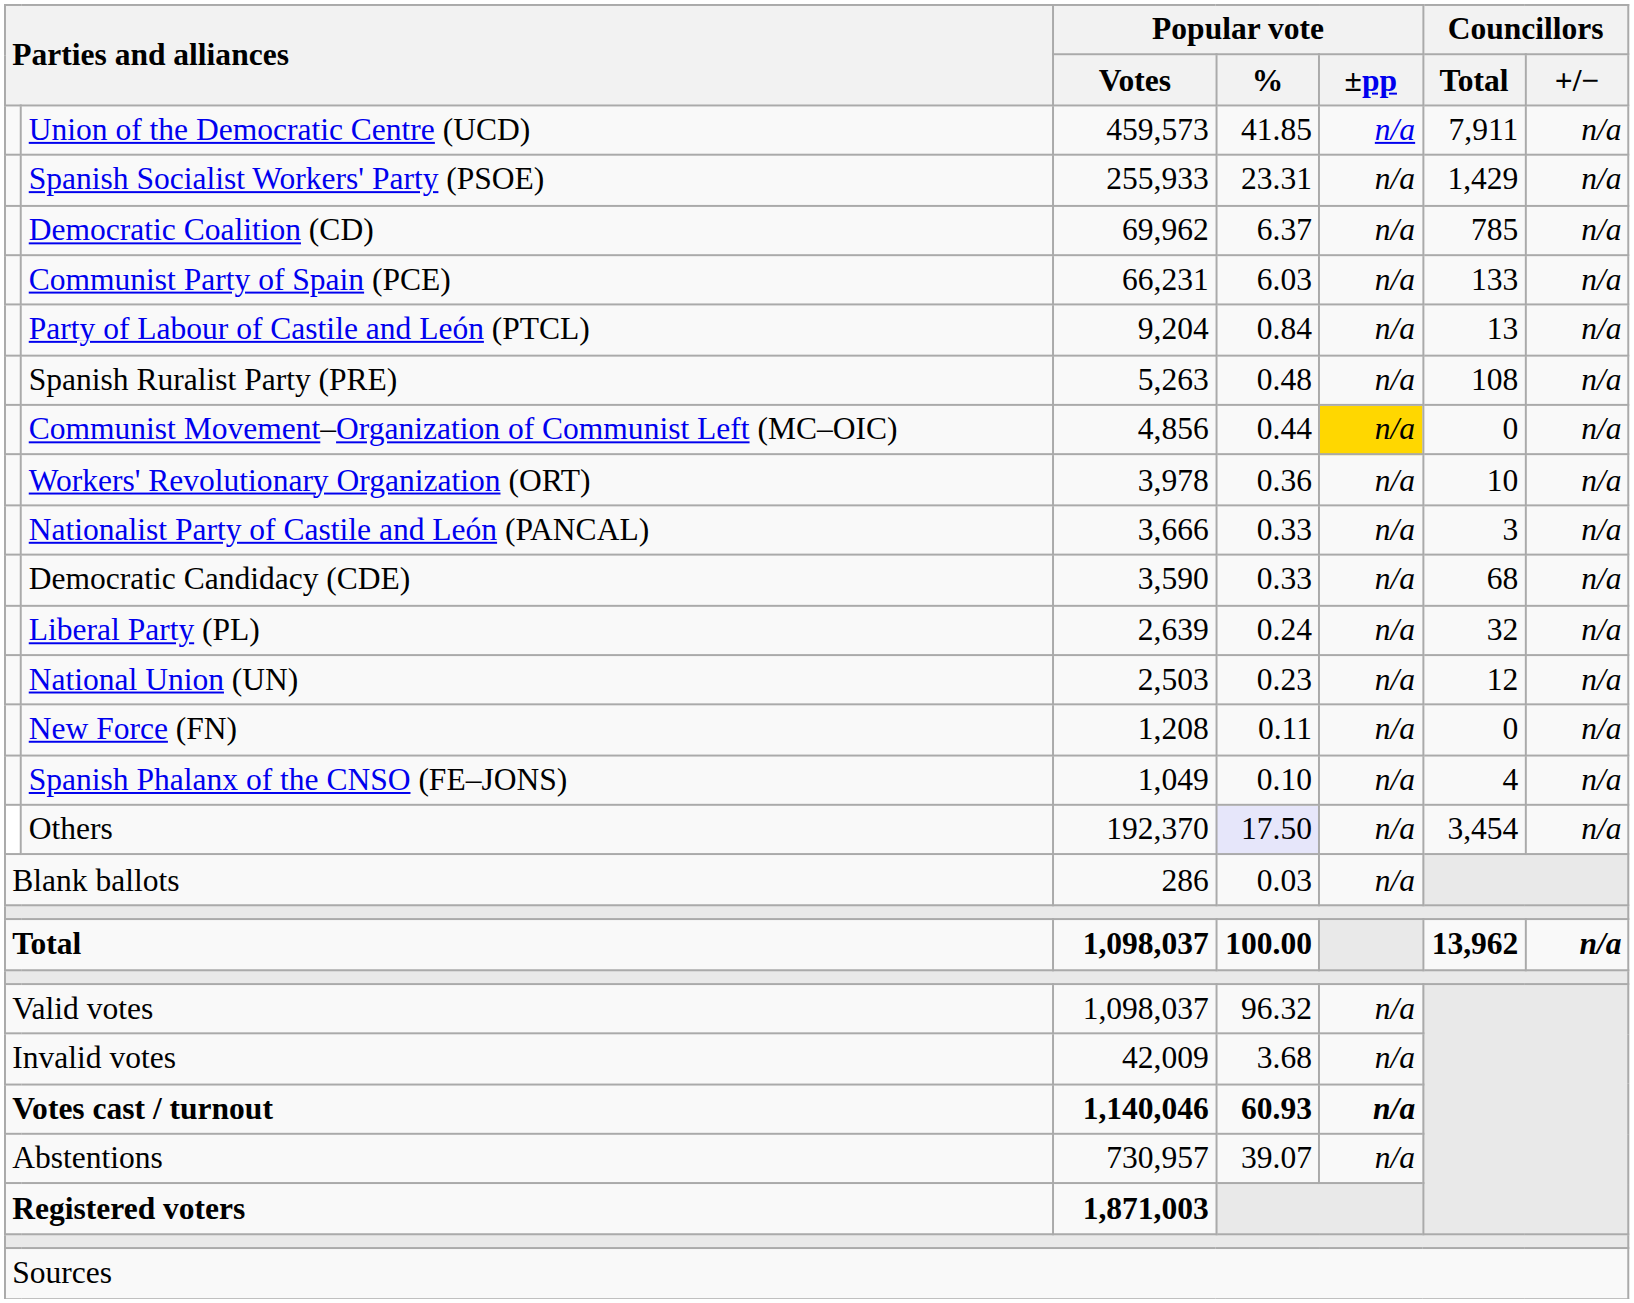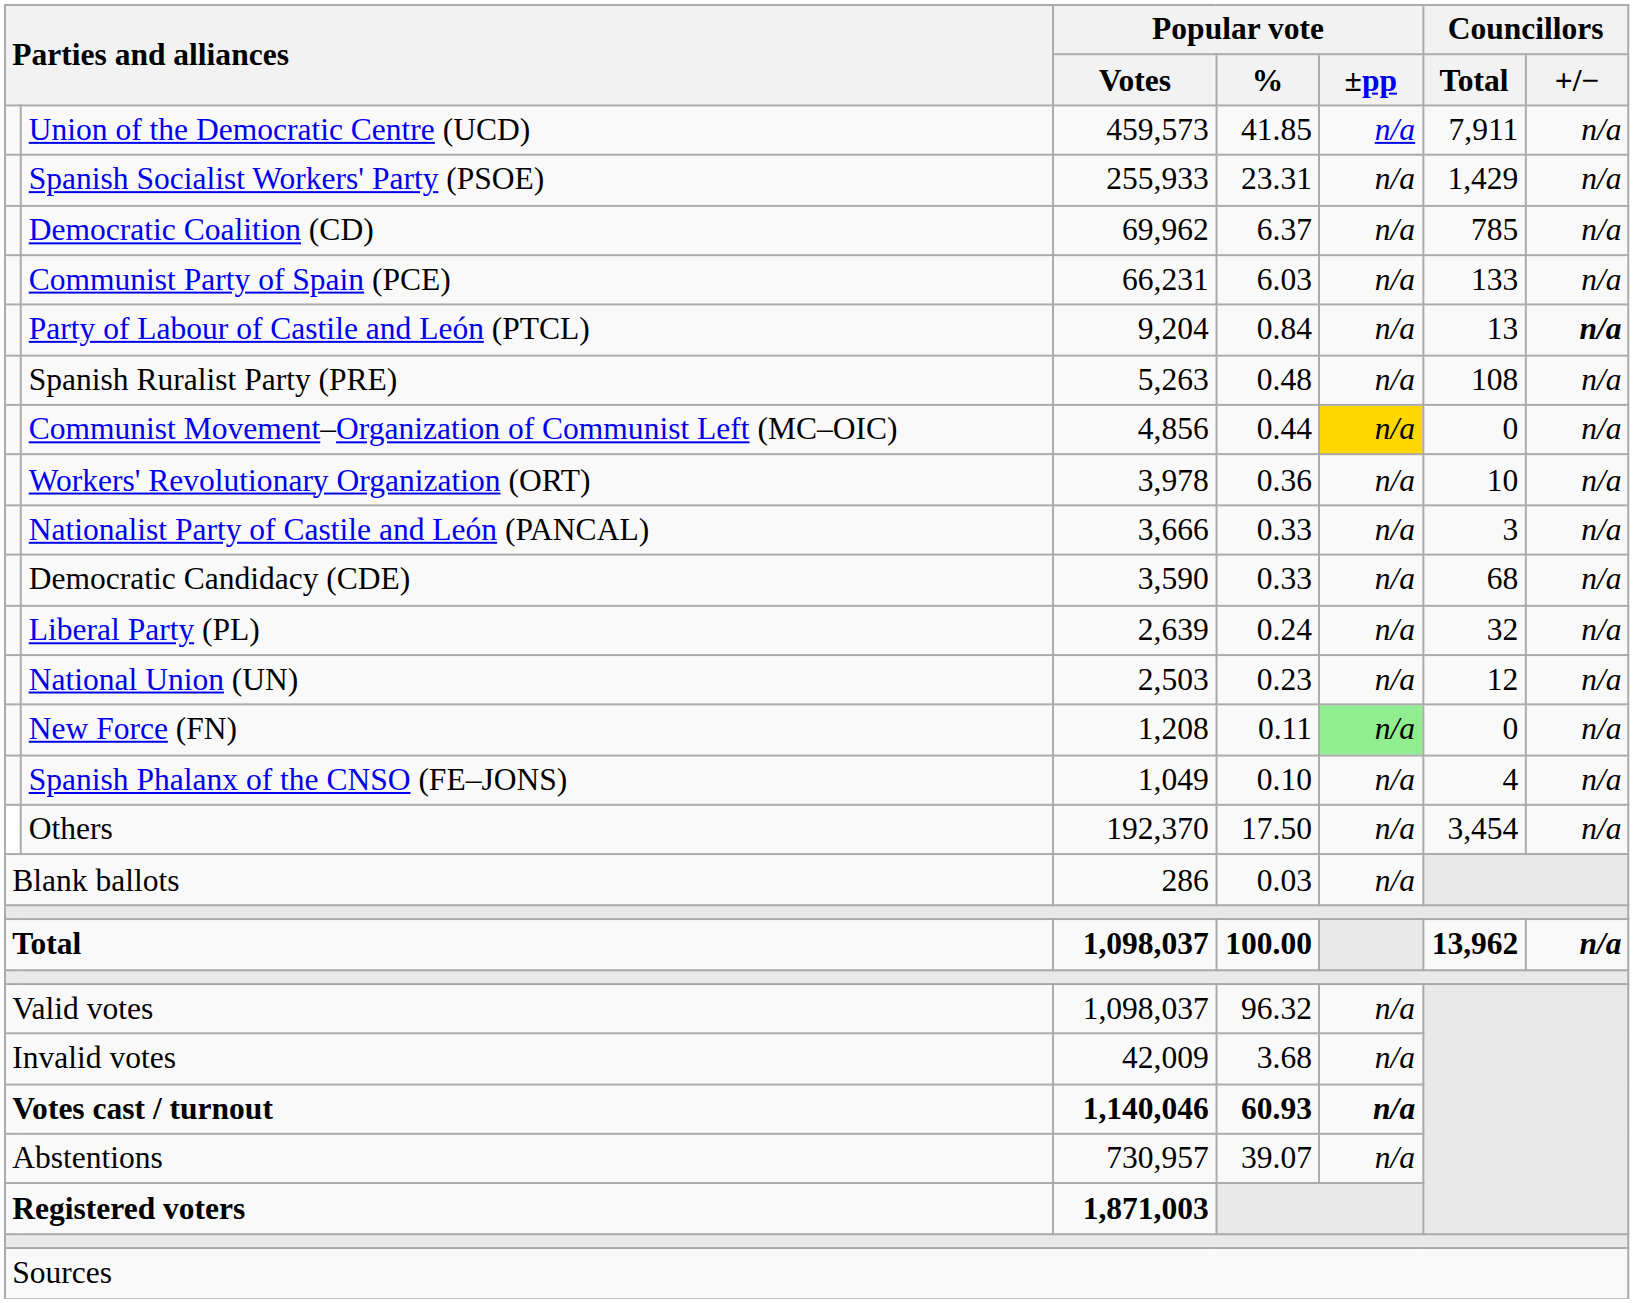(1601, 329) normal -> (1600, 329) bold
(1395, 729) no background -> (1395, 729) lightgreen background
(1276, 829) lavender background -> (1276, 829) no background
